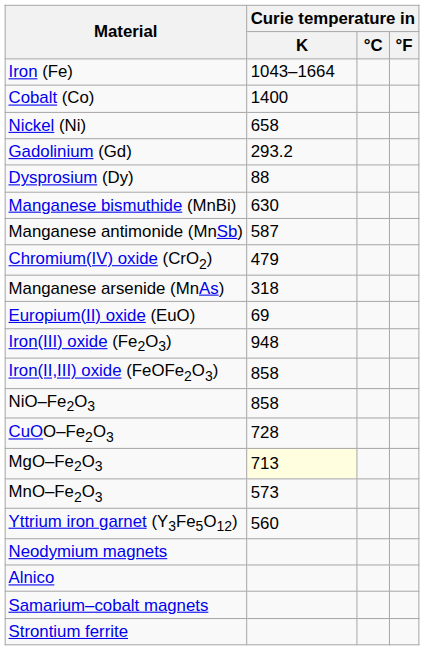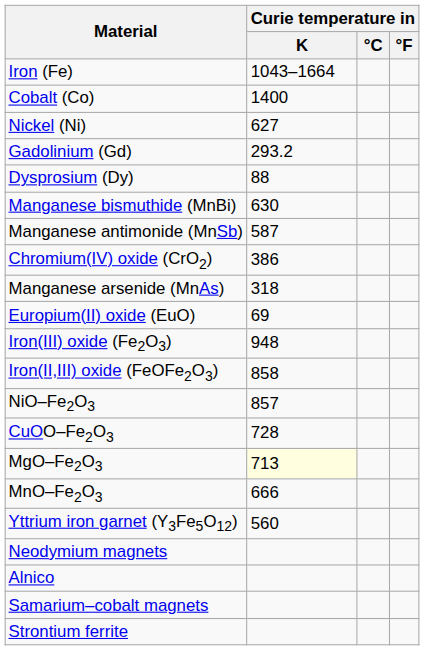(265, 125) 658 -> (265, 125) 627
(265, 260) 479 -> (265, 260) 386
(265, 403) 858 -> (265, 403) 857
(265, 493) 573 -> (265, 493) 666
